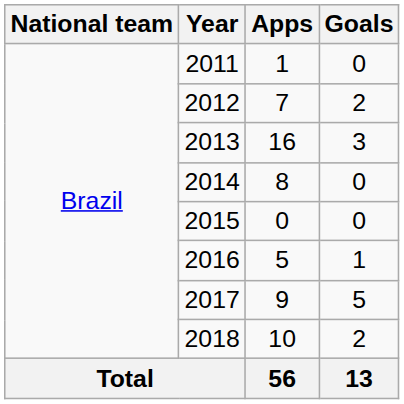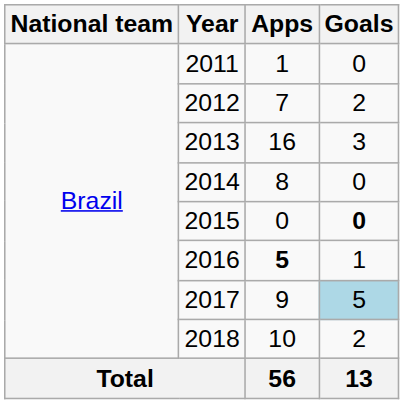(359, 220) normal -> (359, 220) bold
(282, 260) normal -> (282, 260) bold
(359, 299) no background -> (359, 299) lightblue background
